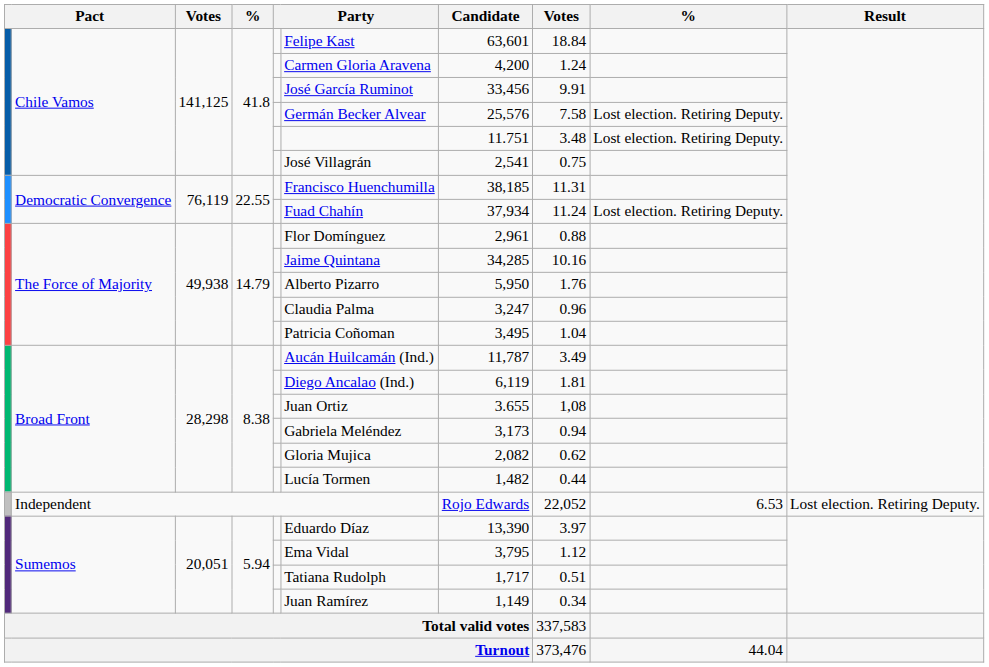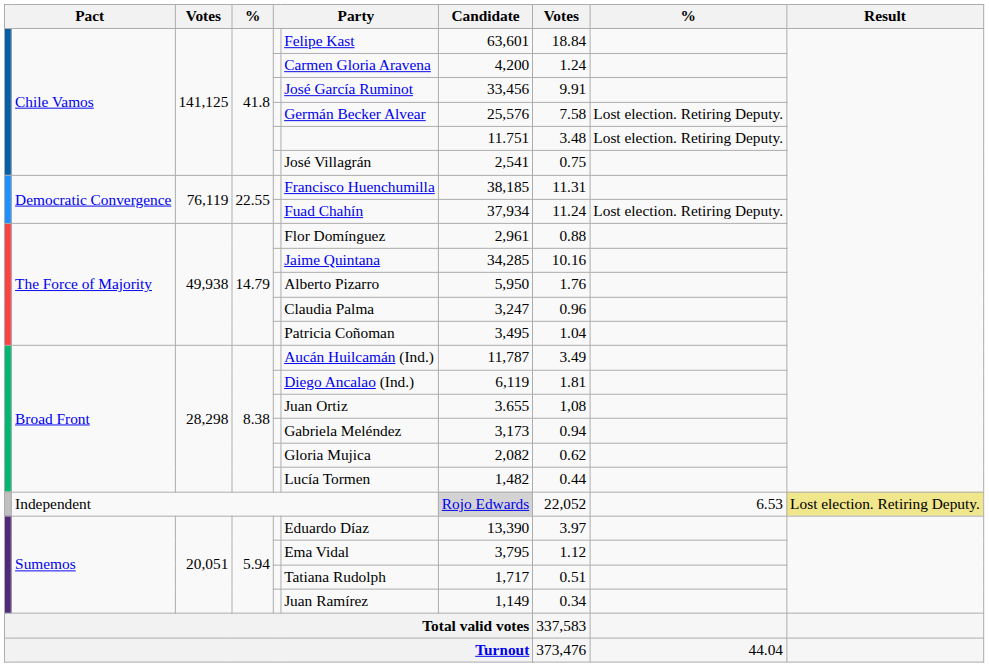(486, 503) no background -> (486, 503) lightgrey background
(885, 503) no background -> (885, 503) khaki background
